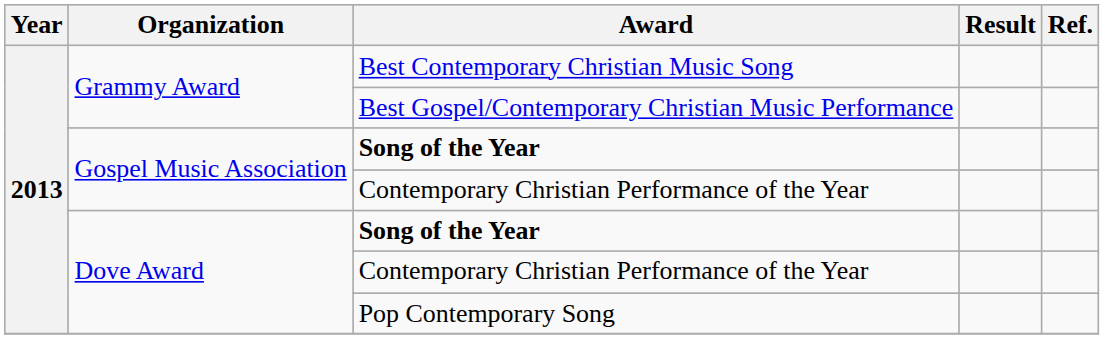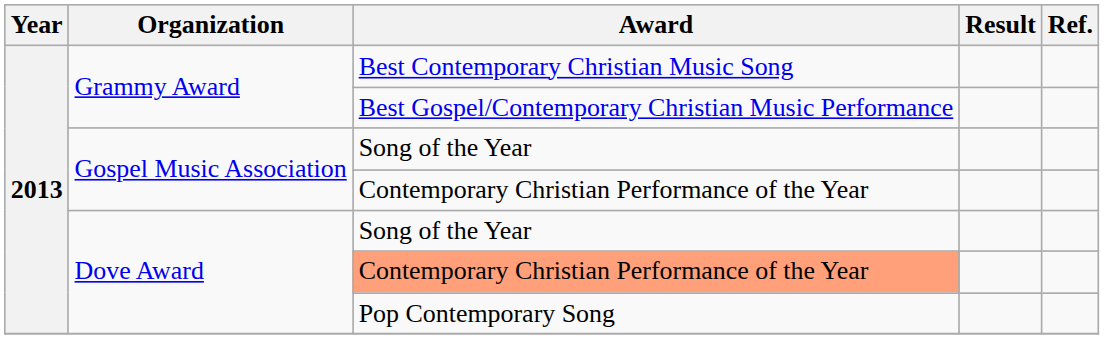(449, 148) bold -> (445, 148) normal
(449, 230) bold -> (445, 230) normal
(613, 271) no background -> (613, 271) lightsalmon background
